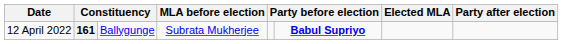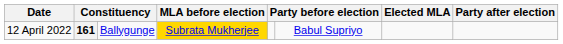(212, 30) no background -> (212, 30) gold background
(328, 30) bold -> (328, 30) normal
